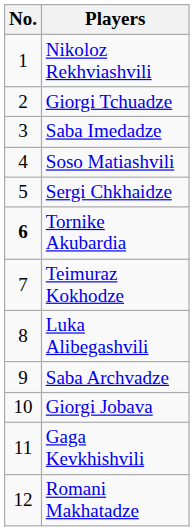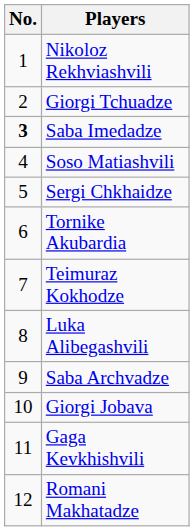(23, 131) normal -> (23, 131) bold
(23, 232) bold -> (23, 232) normal
